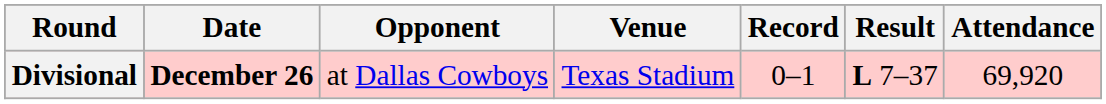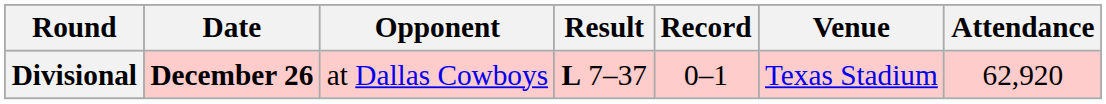columns swapped: (895, 27) <-> (648, 27)
(1023, 74) 69,920 -> (1023, 74) 62,920
